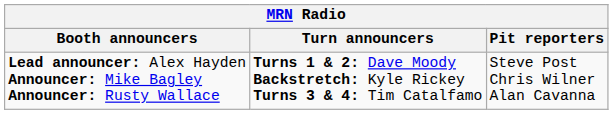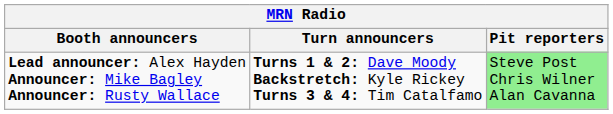(542, 81) no background -> (542, 81) lightgreen background
